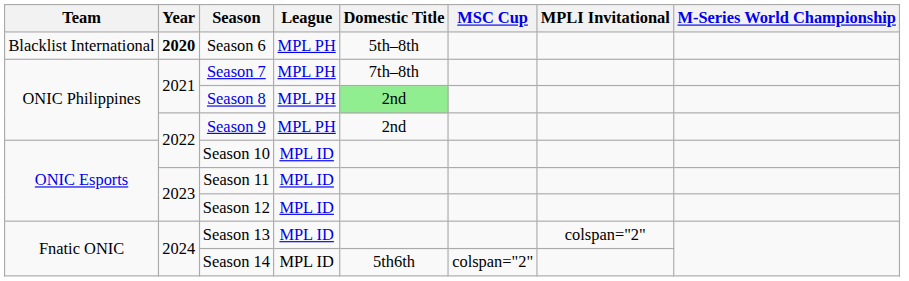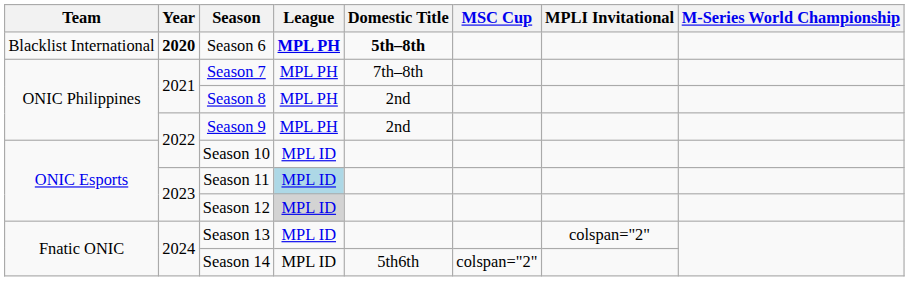(307, 45) normal -> (309, 45) bold
(394, 45) normal -> (398, 45) bold
(394, 99) lightgreen background -> (398, 99) no background
(307, 180) no background -> (309, 180) lightblue background
(307, 207) no background -> (309, 207) lightgrey background
